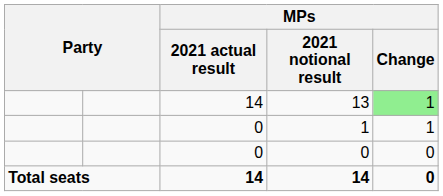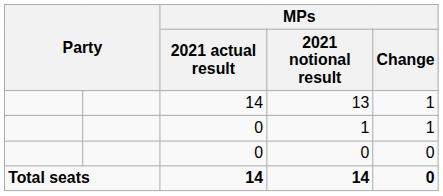(430, 102) lightgreen background -> (430, 102) no background
